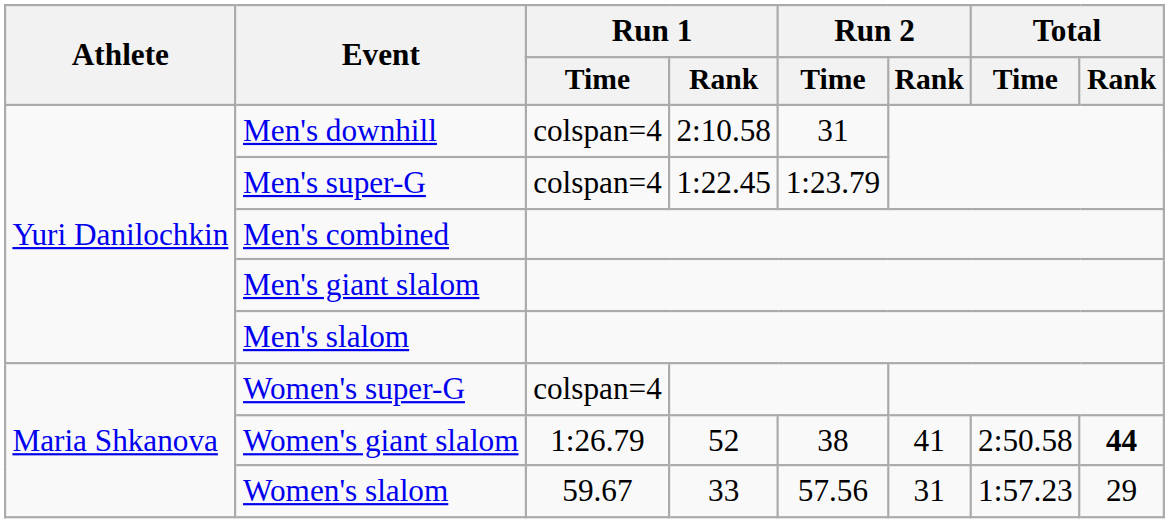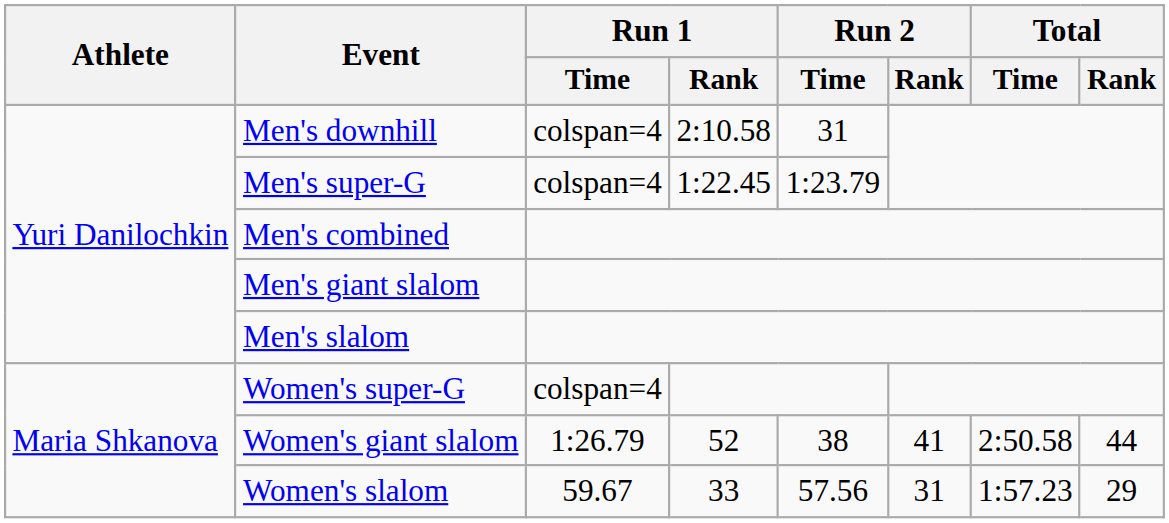(1122, 440) bold -> (1122, 440) normal
